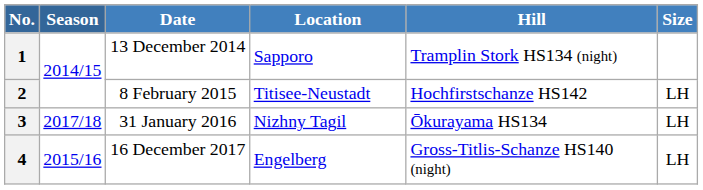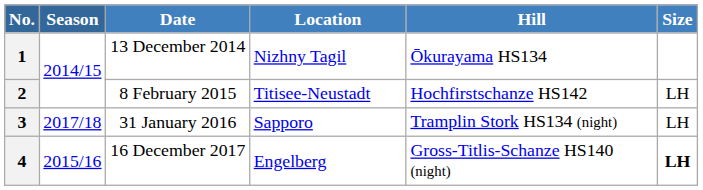(283, 56) Sapporo -> (300, 56) Nizhny Tagil
(514, 55) Tramplin Stork HS134 (night) -> (479, 56) Ōkurayama HS134
(300, 121) Nizhny Tagil -> (283, 121) Sapporo
(479, 121) Ōkurayama HS134 -> (514, 121) Tramplin Stork HS134 (night)
(677, 159) normal -> (677, 160) bold
